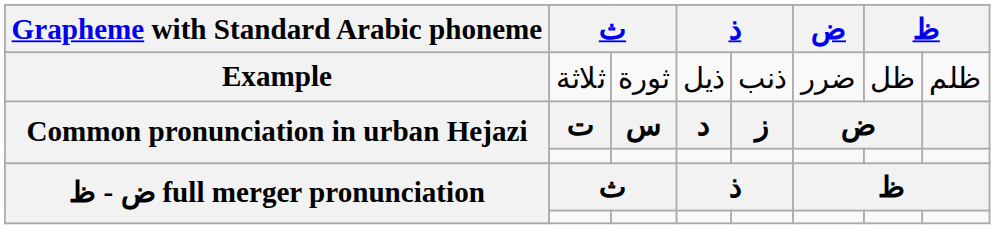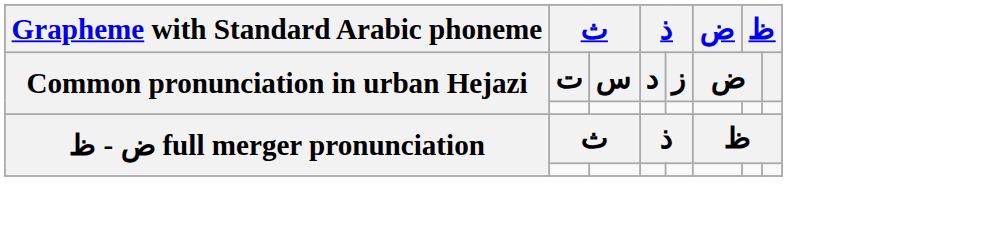- row: (277, 76)
